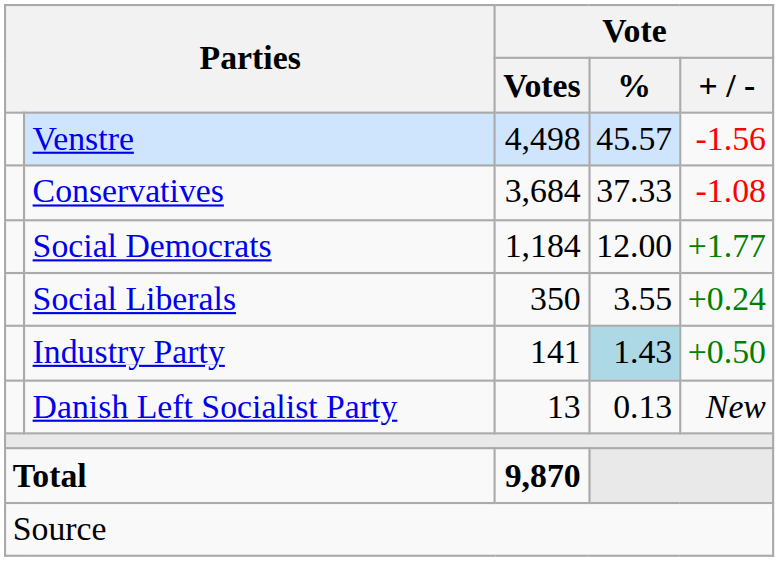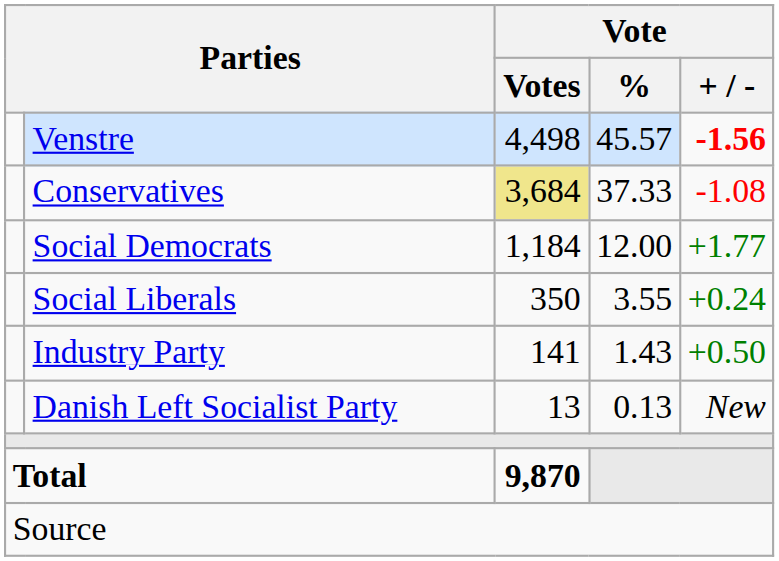(731, 138) normal -> (731, 138) bold
(543, 191) no background -> (543, 191) khaki background
(643, 352) lightblue background -> (643, 352) no background
